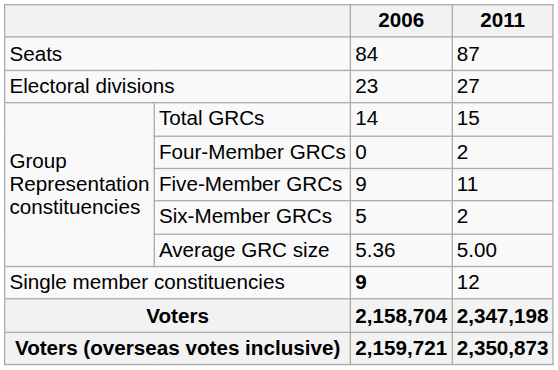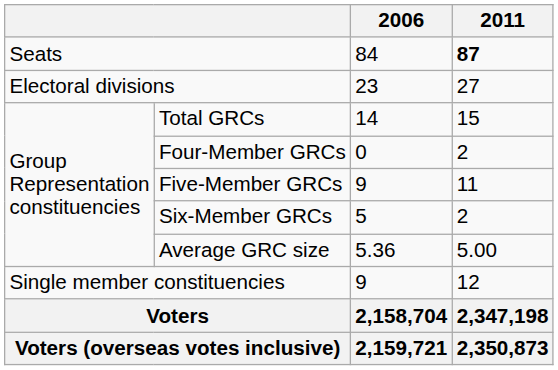(503, 54) normal -> (503, 54) bold
(361, 282) bold -> (361, 282) normal
